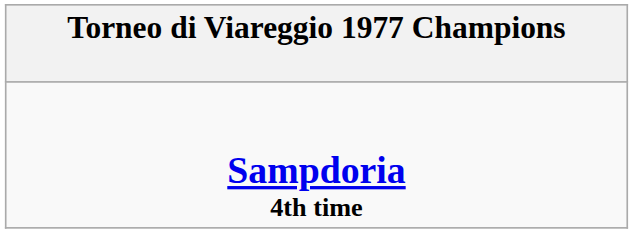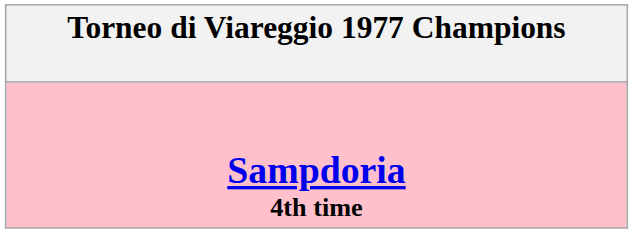(316, 184) no background -> (316, 184) pink background
